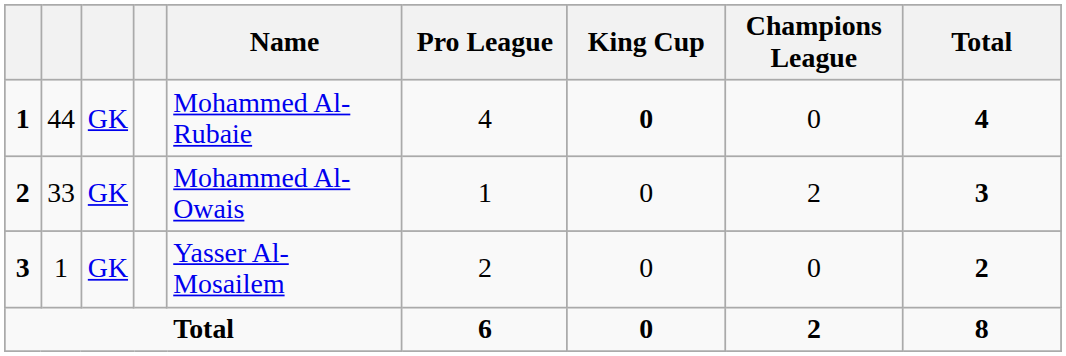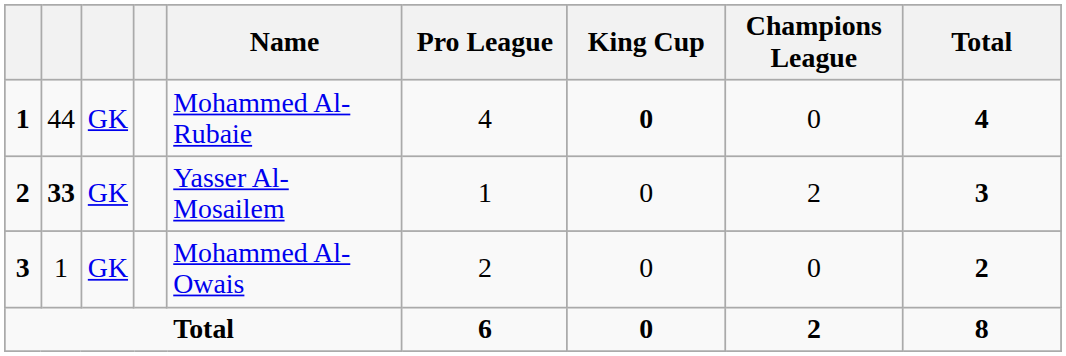(61, 193) normal -> (61, 193) bold
(262, 193) Mohammed Al-Owais -> (231, 193) Yasser Al-Mosailem
(231, 268) Yasser Al-Mosailem -> (262, 268) Mohammed Al-Owais
